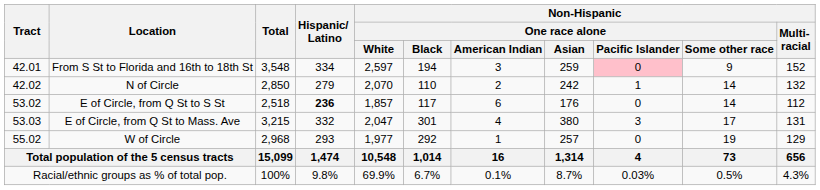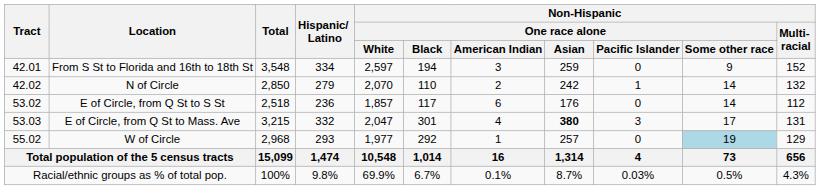(638, 67) pink background -> (638, 67) no background
(325, 103) bold -> (325, 103) normal
(569, 121) normal -> (569, 121) bold
(729, 139) no background -> (729, 139) lightblue background
